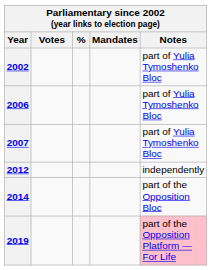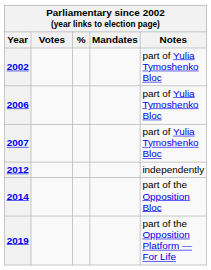(167, 240) pink background -> (167, 240) no background
